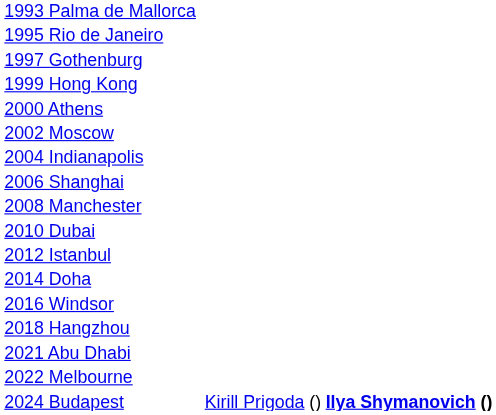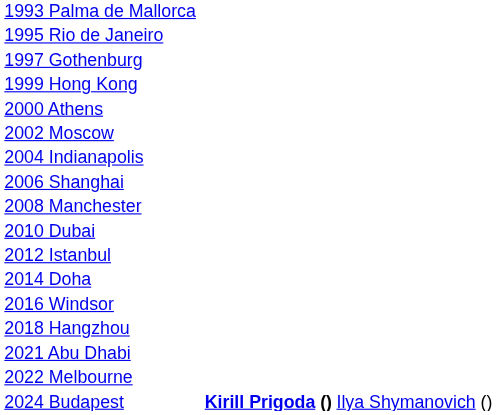(263, 401) normal -> (268, 401) bold
(409, 401) bold -> (414, 401) normal
